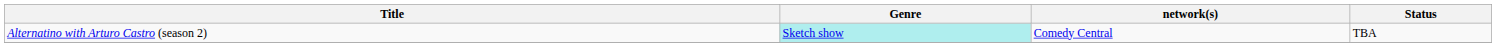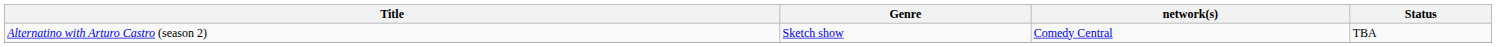(813, 33) paleturquoise background -> (813, 33) no background
